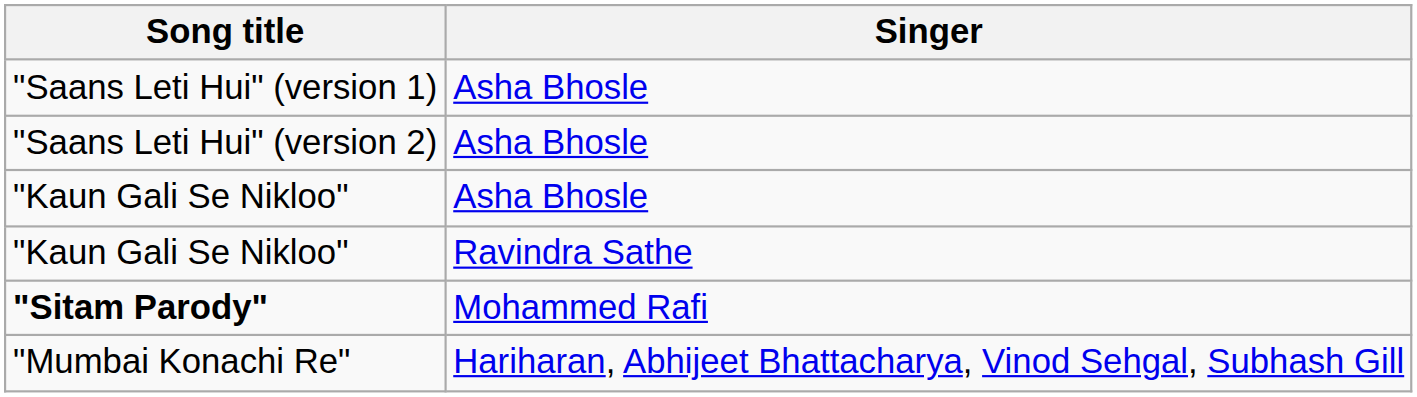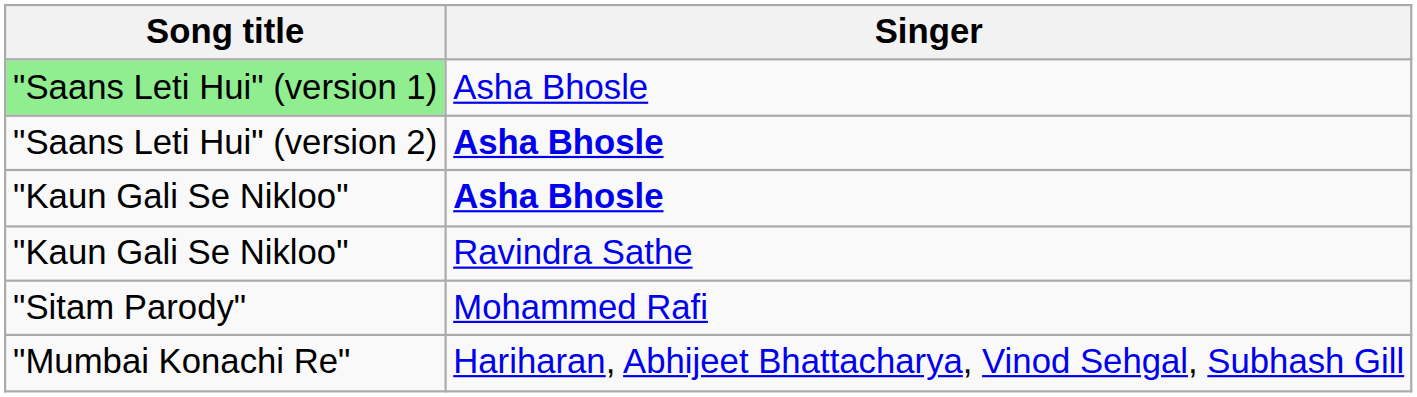(225, 87) no background -> (225, 87) lightgreen background
(551, 142) normal -> (558, 142) bold
(551, 197) normal -> (558, 197) bold
(141, 307) bold -> (130, 307) normal
